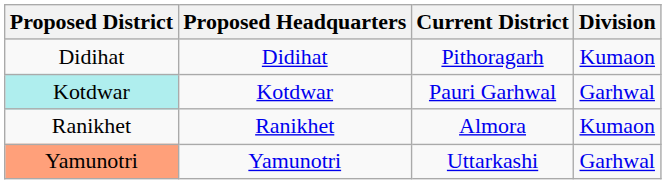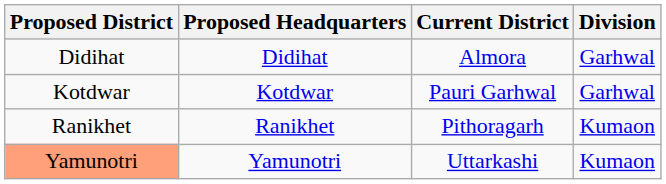(493, 56) Pithoragarh -> (493, 56) Almora
(617, 56) Kumaon -> (617, 56) Garhwal
(91, 91) paleturquoise background -> (91, 91) no background
(493, 126) Almora -> (493, 126) Pithoragarh
(617, 160) Garhwal -> (617, 160) Kumaon
